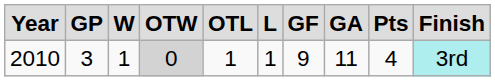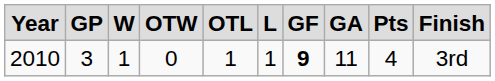(171, 58) lightgrey background -> (171, 58) no background
(303, 58) normal -> (303, 58) bold
(452, 58) paleturquoise background -> (452, 58) no background
